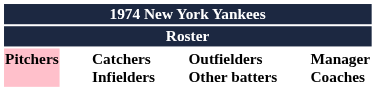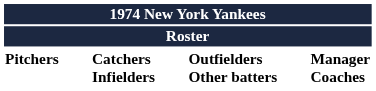(32, 58) pink background -> (32, 58) no background
